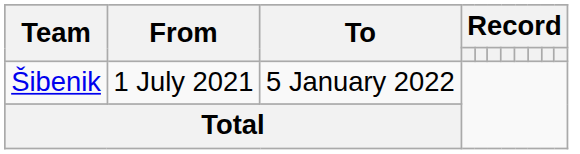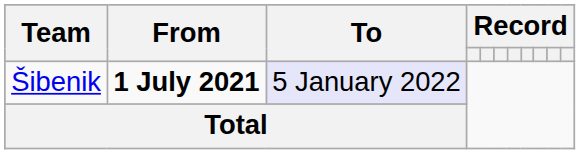(183, 82) normal -> (187, 82) bold
(360, 82) no background -> (366, 82) lavender background
